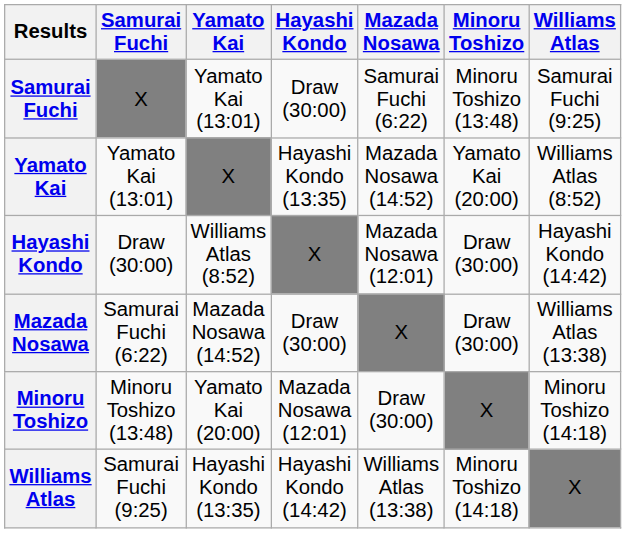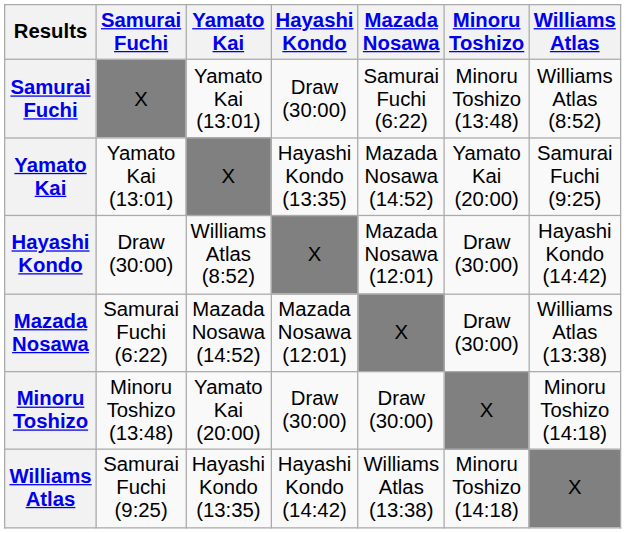(575, 98) Samurai Fuchi (9:25) -> (575, 98) Williams Atlas (8:52)
(575, 176) Williams Atlas (8:52) -> (575, 176) Samurai Fuchi (9:25)
(315, 332) Draw (30:00) -> (315, 332) Mazada Nosawa (12:01)
(315, 410) Mazada Nosawa (12:01) -> (315, 410) Draw (30:00)
